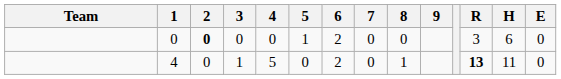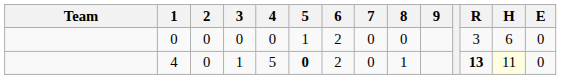(207, 39) bold -> (207, 39) normal
(305, 62) normal -> (305, 62) bold
(509, 62) no background -> (509, 62) lightyellow background
